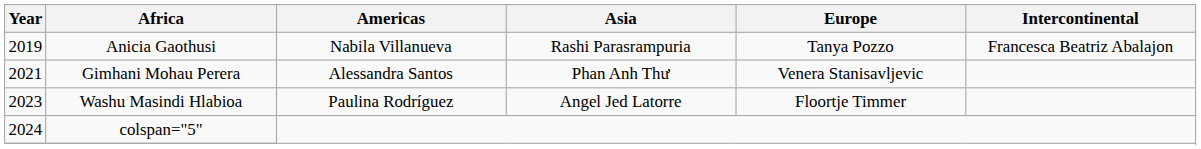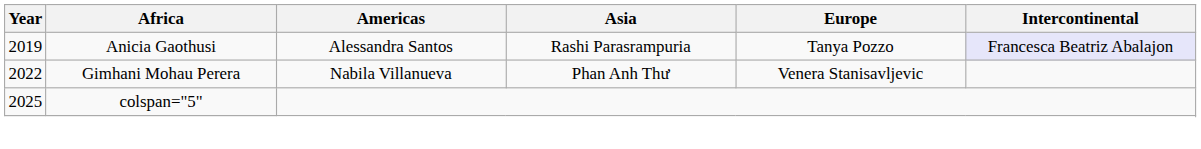(391, 46) Nabila Villanueva -> (391, 46) Alessandra Santos
(1080, 46) no background -> (1080, 46) lavender background
(25, 74) 2021 -> (25, 74) 2022
(391, 74) Alessandra Santos -> (391, 74) Nabila Villanueva
- row: (161, 102)
(25, 129) 2024 -> (25, 102) 2025
